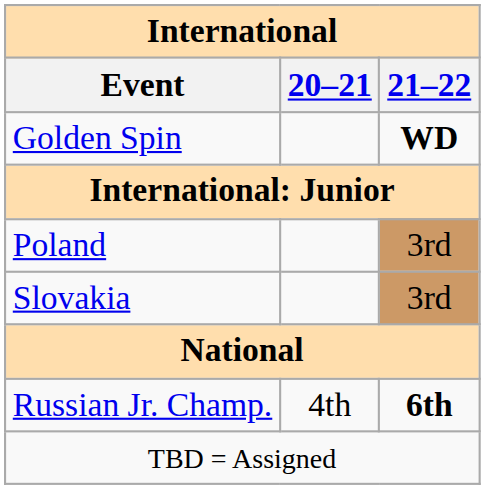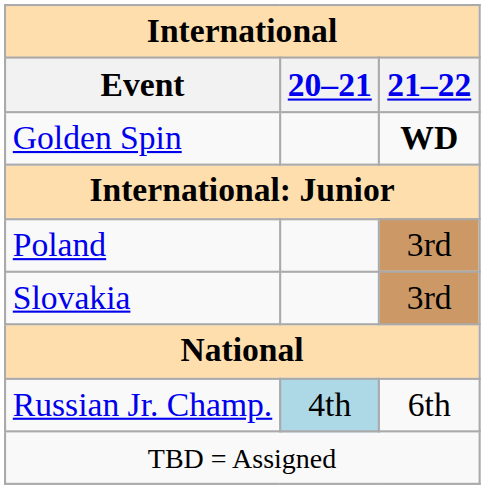(330, 404) no background -> (330, 404) lightblue background
(429, 404) bold -> (429, 404) normal
